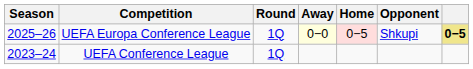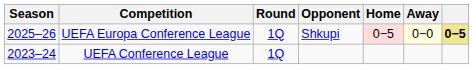columns swapped: (409, 14) <-> (318, 14)
